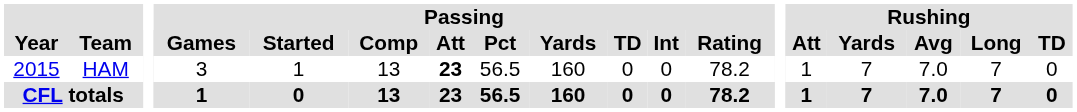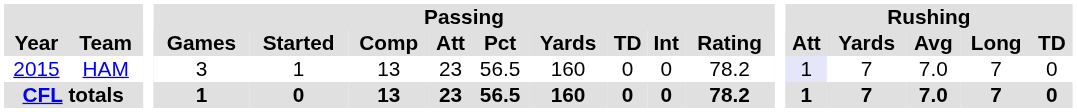(451, 68) bold -> (451, 68) normal
(806, 68) no background -> (806, 68) lavender background
